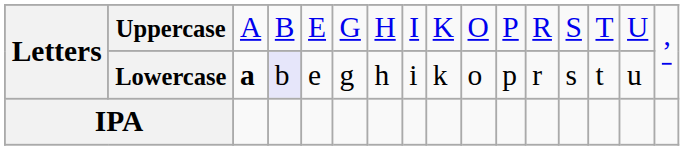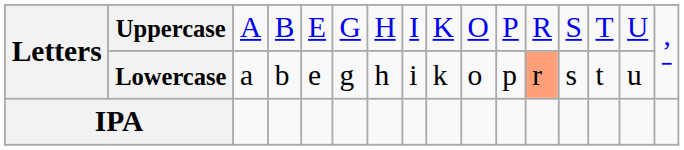(247, 74) bold -> (247, 74) normal
(282, 74) lavender background -> (282, 74) no background
(537, 74) no background -> (537, 74) lightsalmon background
